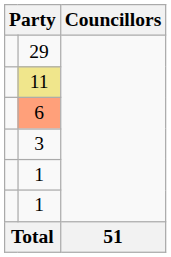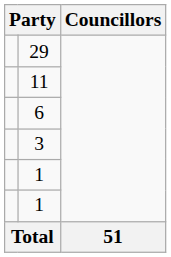(39, 81) khaki background -> (39, 81) no background
(39, 112) lightsalmon background -> (39, 112) no background
